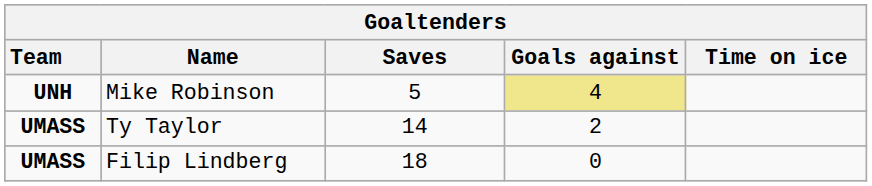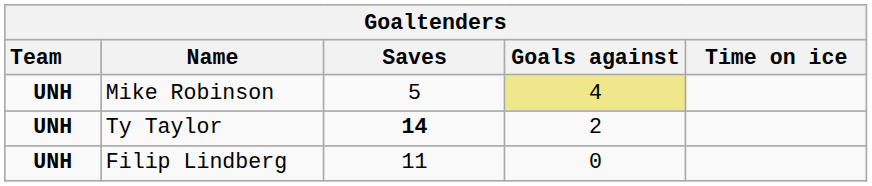(53, 128) UMASS -> (53, 128) UNH
(415, 128) normal -> (415, 128) bold
(53, 163) UMASS -> (53, 163) UNH
(415, 163) 18 -> (415, 163) 11
